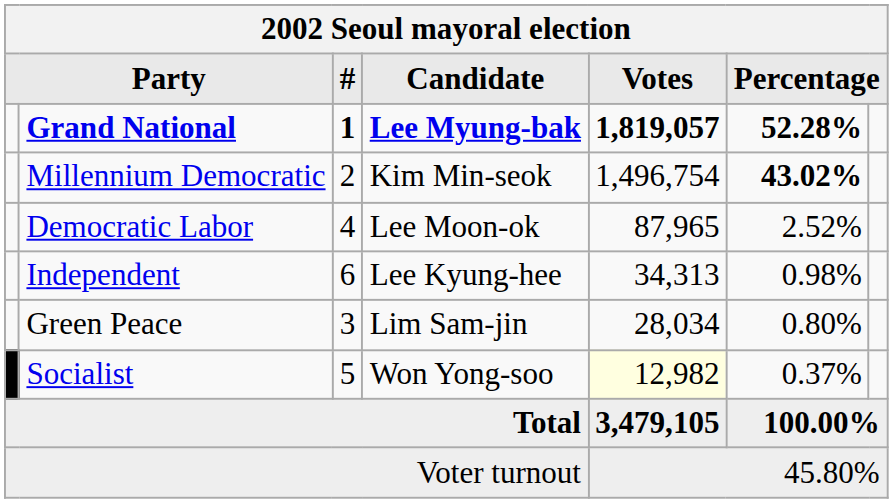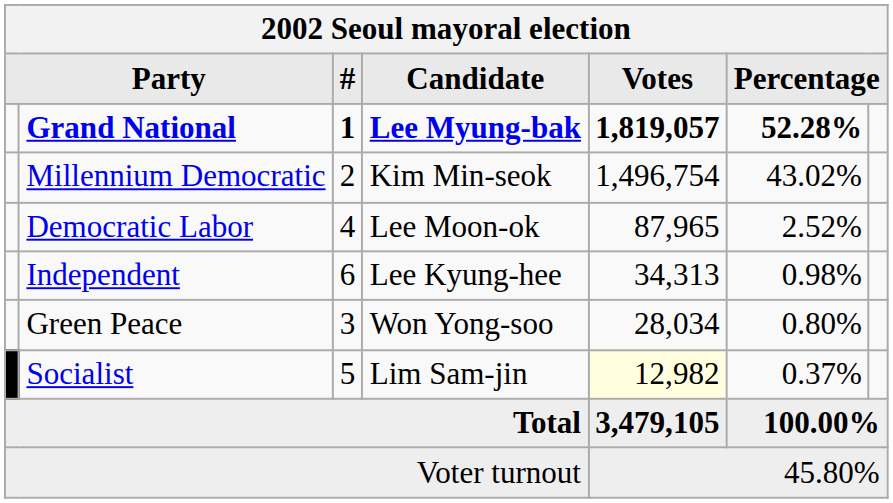(811, 176) bold -> (814, 176) normal
(449, 324) Lim Sam-jin -> (462, 324) Won Yong-soo
(462, 373) Won Yong-soo -> (449, 373) Lim Sam-jin
